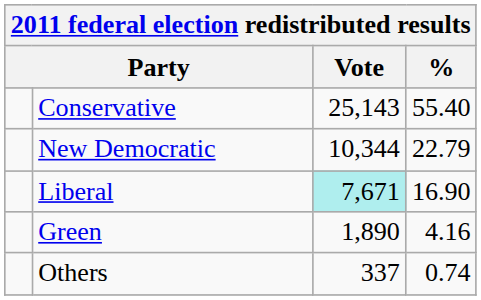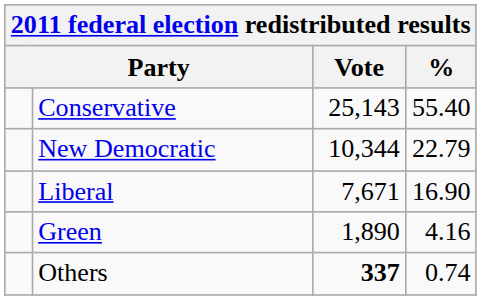(371, 190) paleturquoise background -> (371, 190) no background
(380, 273) normal -> (380, 273) bold
